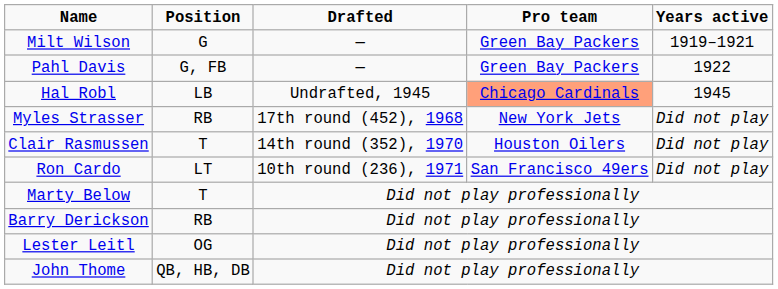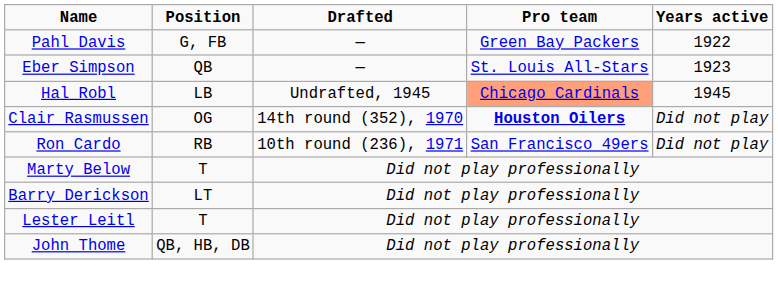- row: (79, 43)
+ row: (79, 68)
- row: (79, 119)
(203, 144) T -> (203, 119) OG
(560, 144) normal -> (560, 119) bold
(203, 170) LT -> (203, 144) RB
(203, 221) RB -> (203, 195) LT
(203, 246) OG -> (203, 221) T
